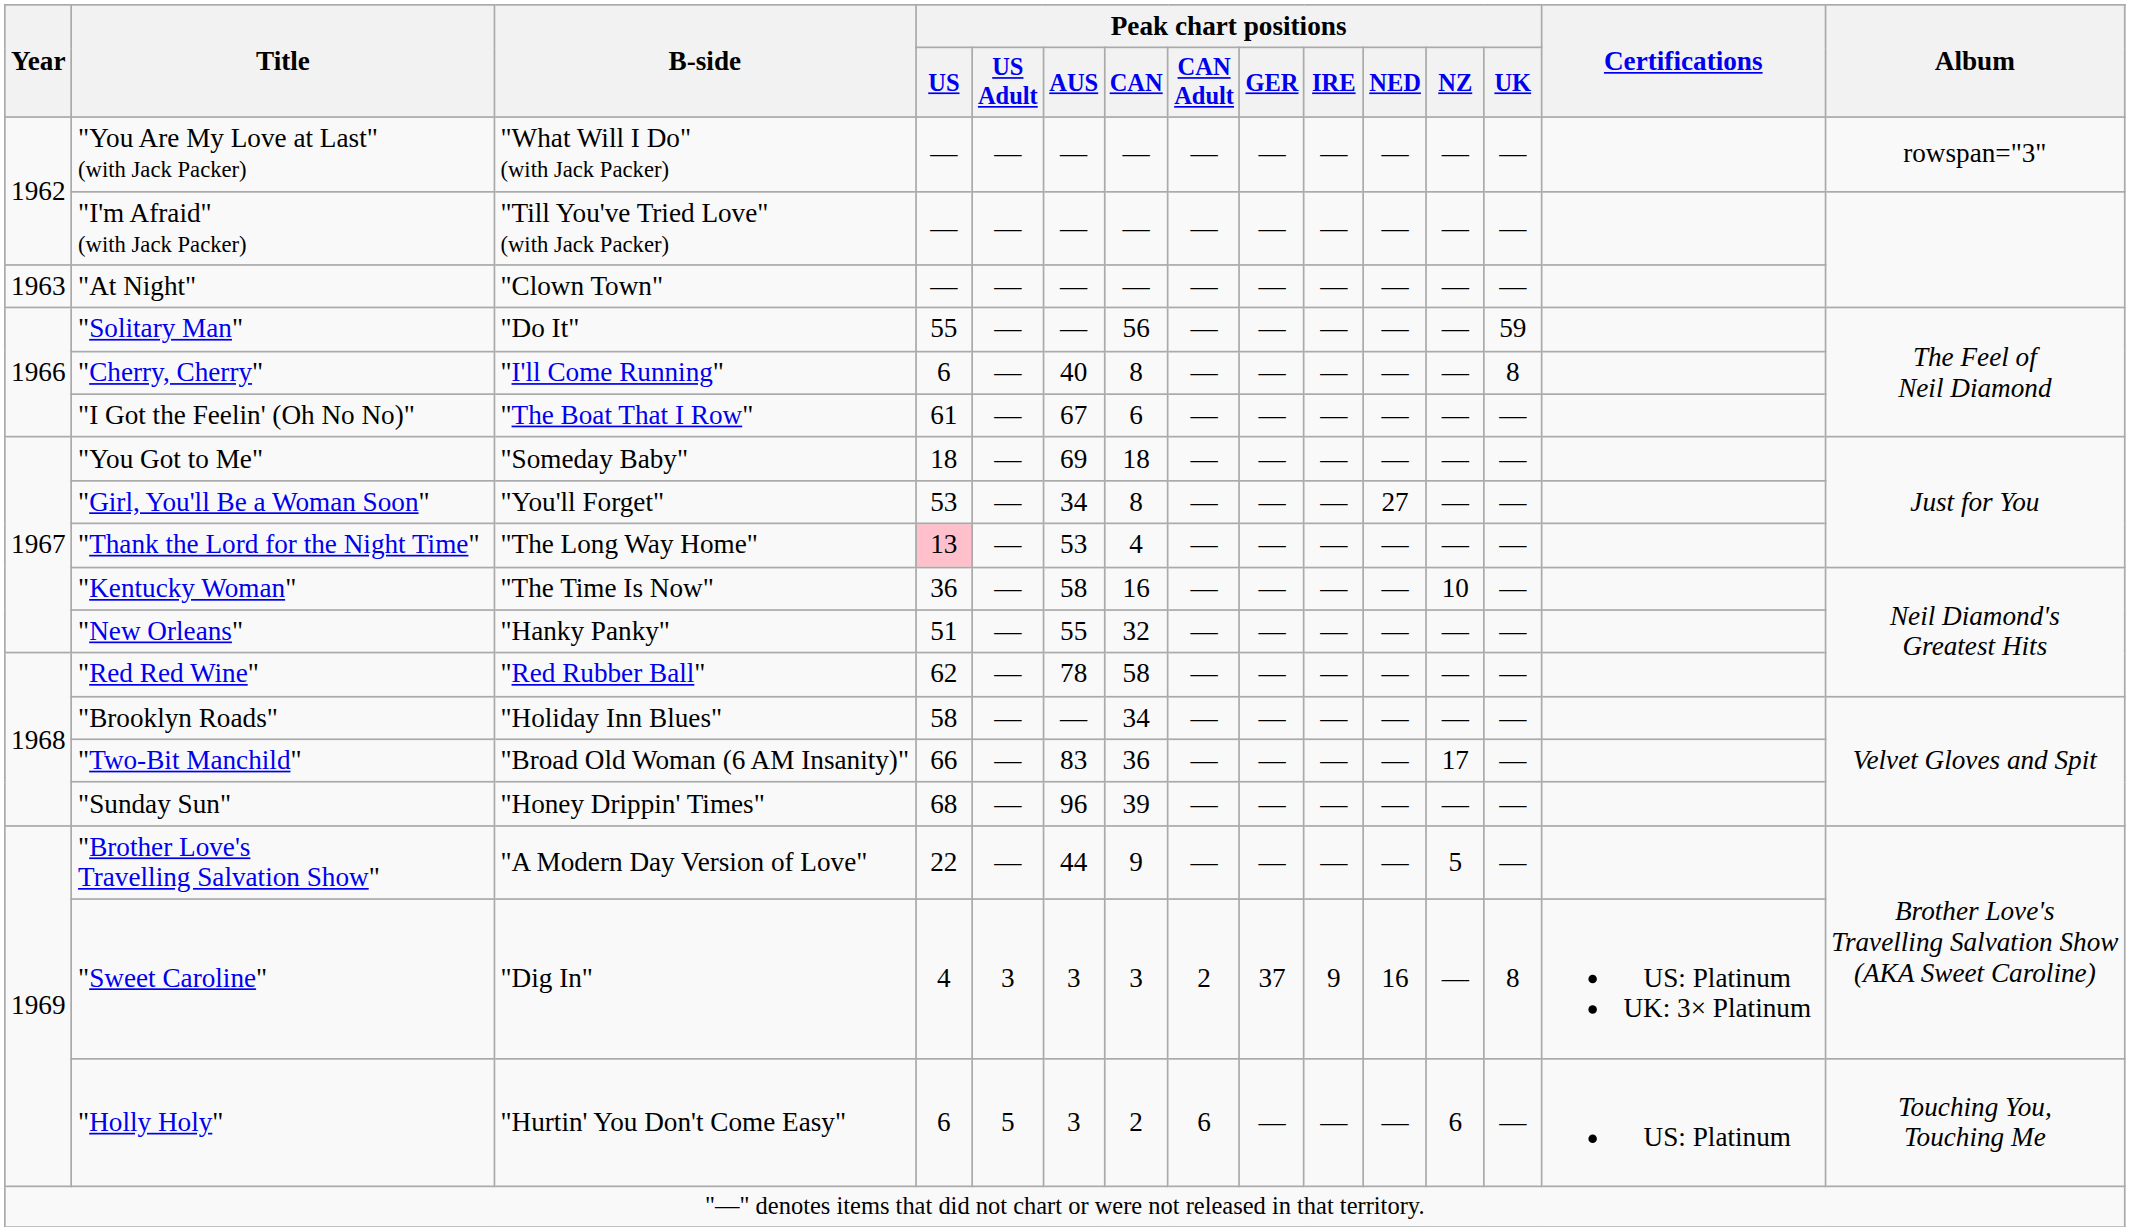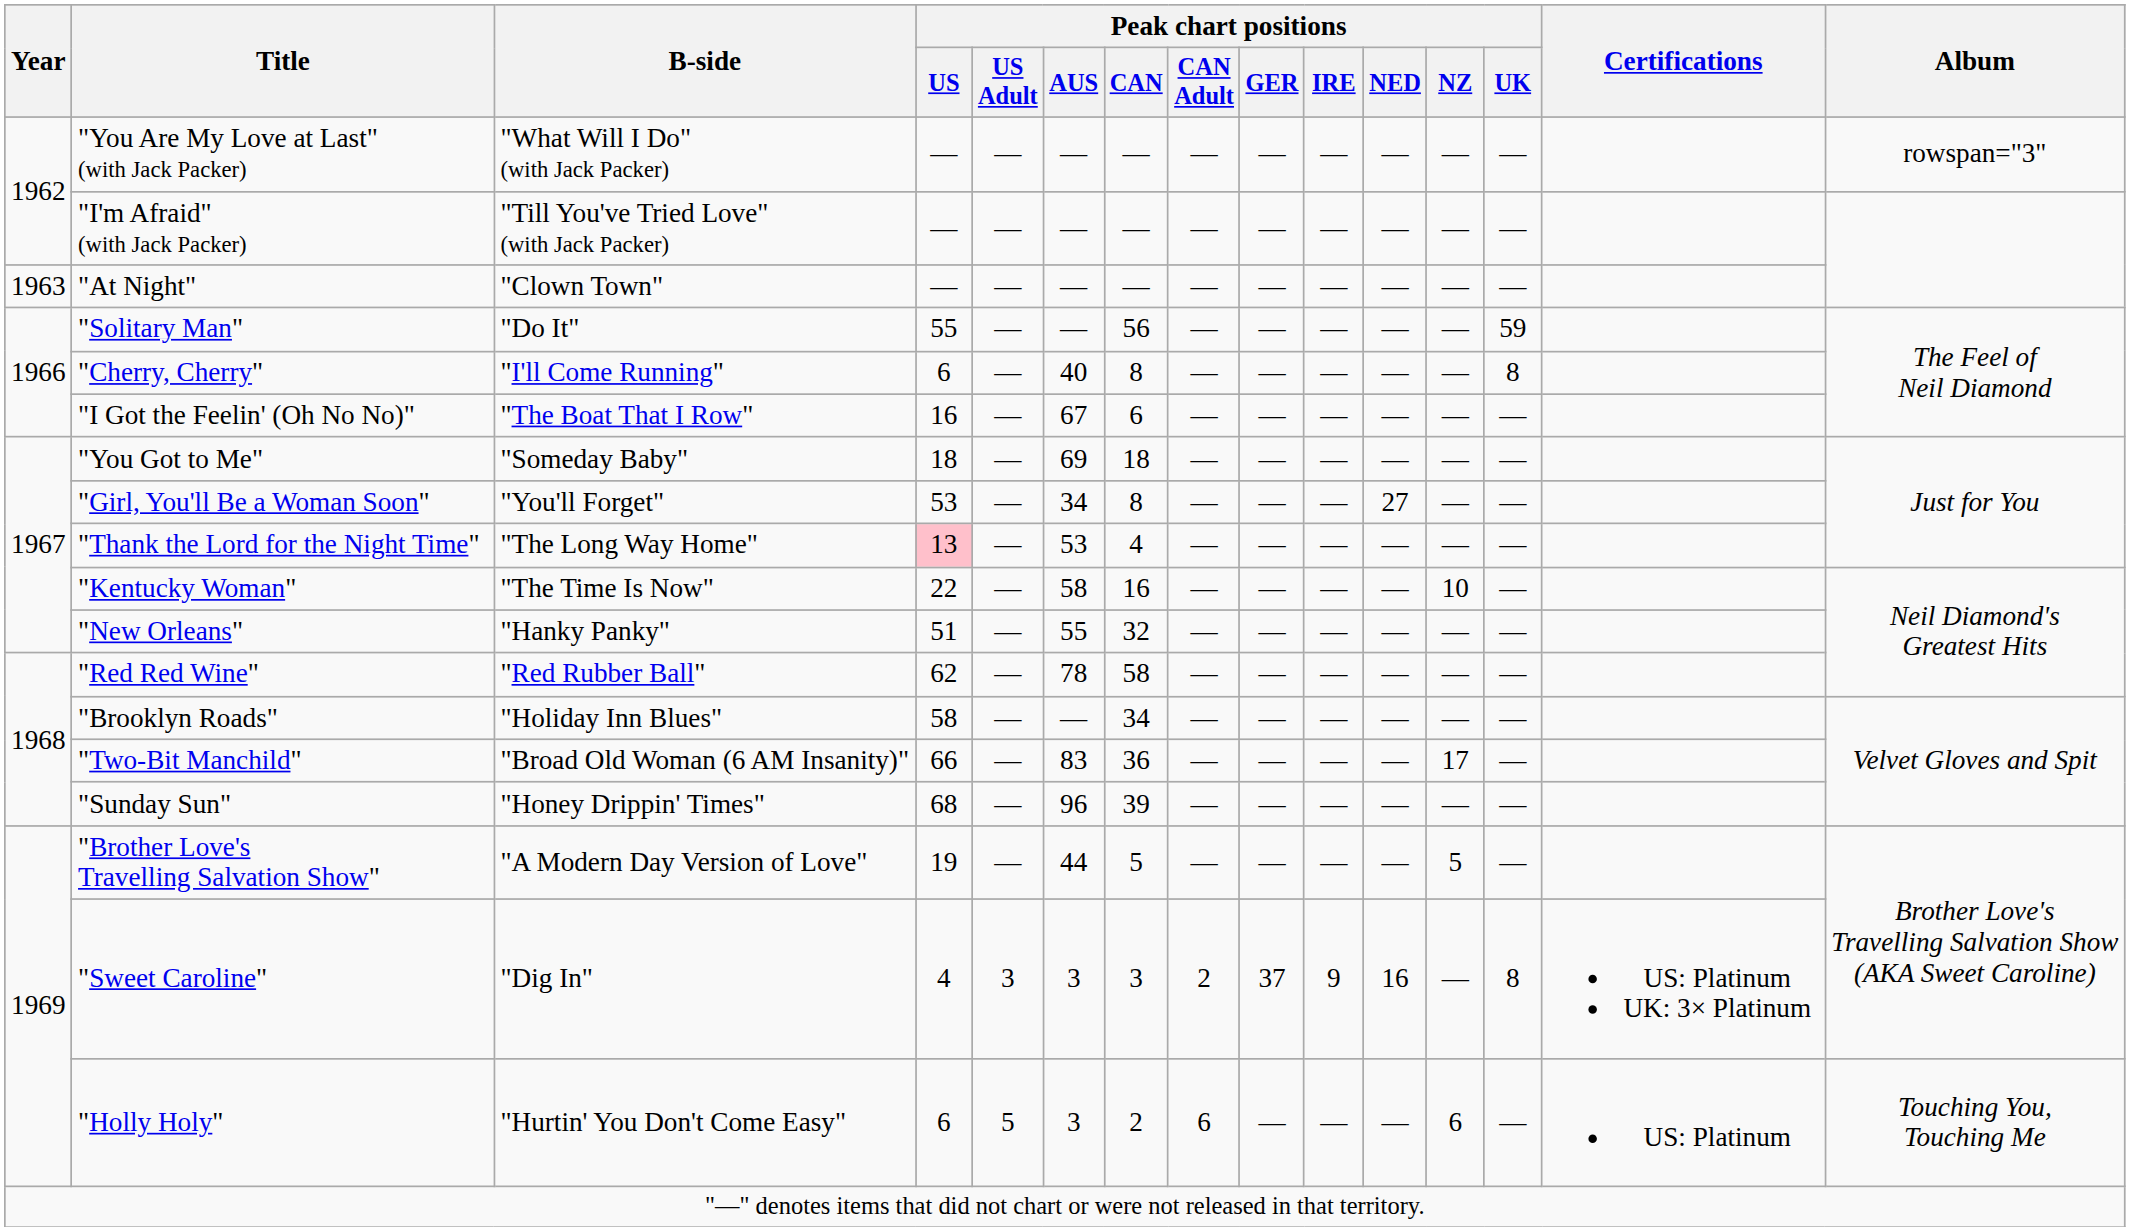(944, 415) 61 -> (944, 415) 16
(944, 587) 36 -> (944, 587) 22
(944, 862) 22 -> (944, 862) 19
(1136, 862) 9 -> (1136, 862) 5
